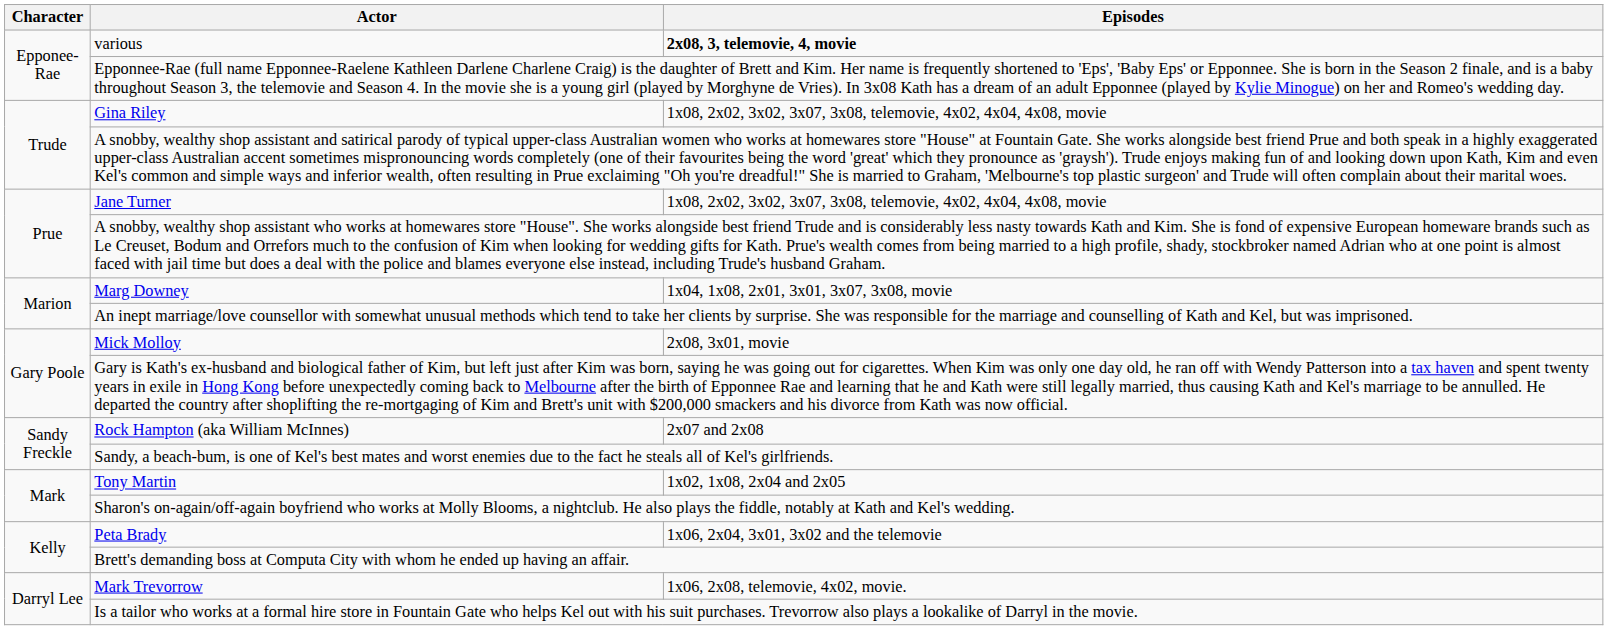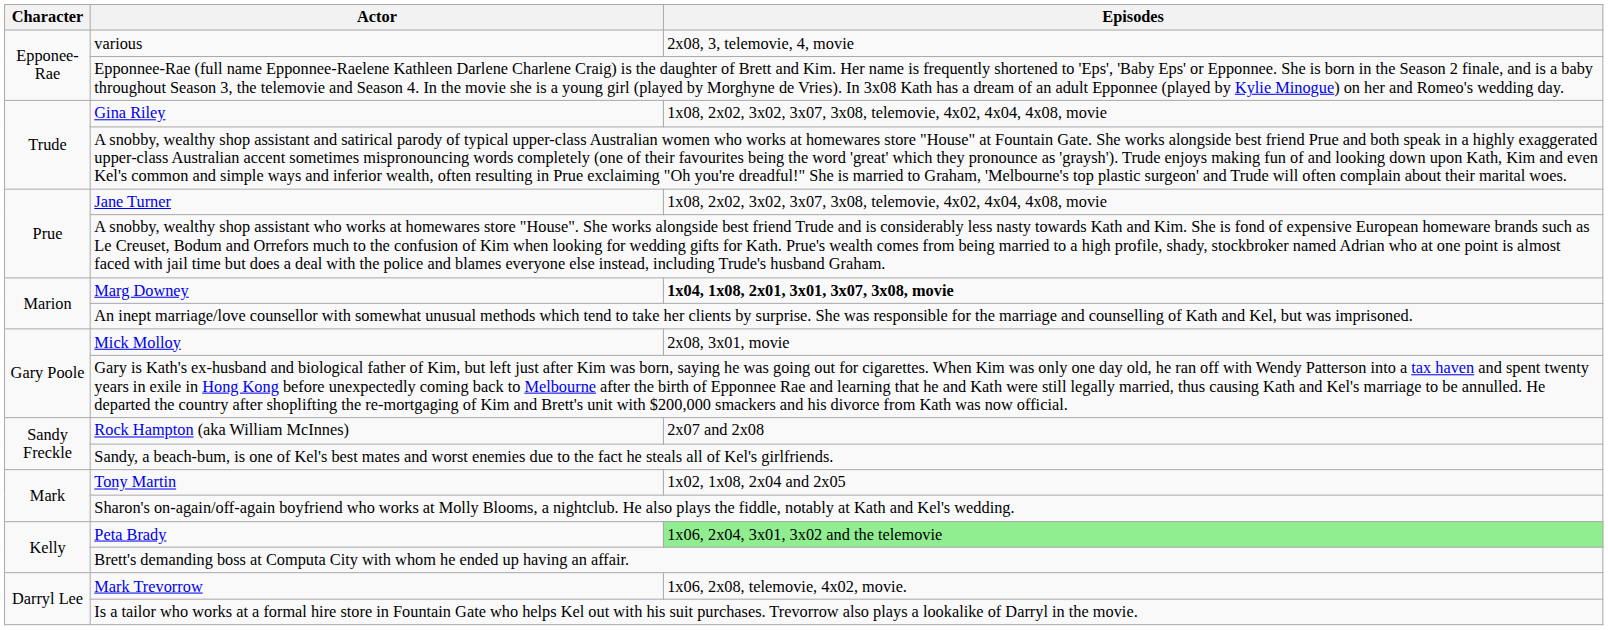(761, 43) bold -> (761, 43) normal
(810, 290) normal -> (810, 290) bold
(804, 534) no background -> (805, 534) lightgreen background
